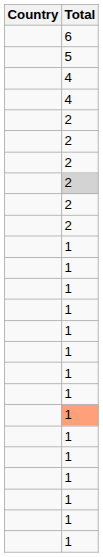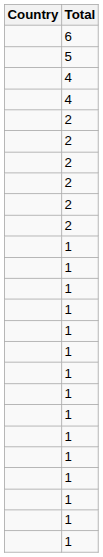(68, 183) lightgrey background -> (68, 183) no background
(68, 415) lightsalmon background -> (68, 415) no background
